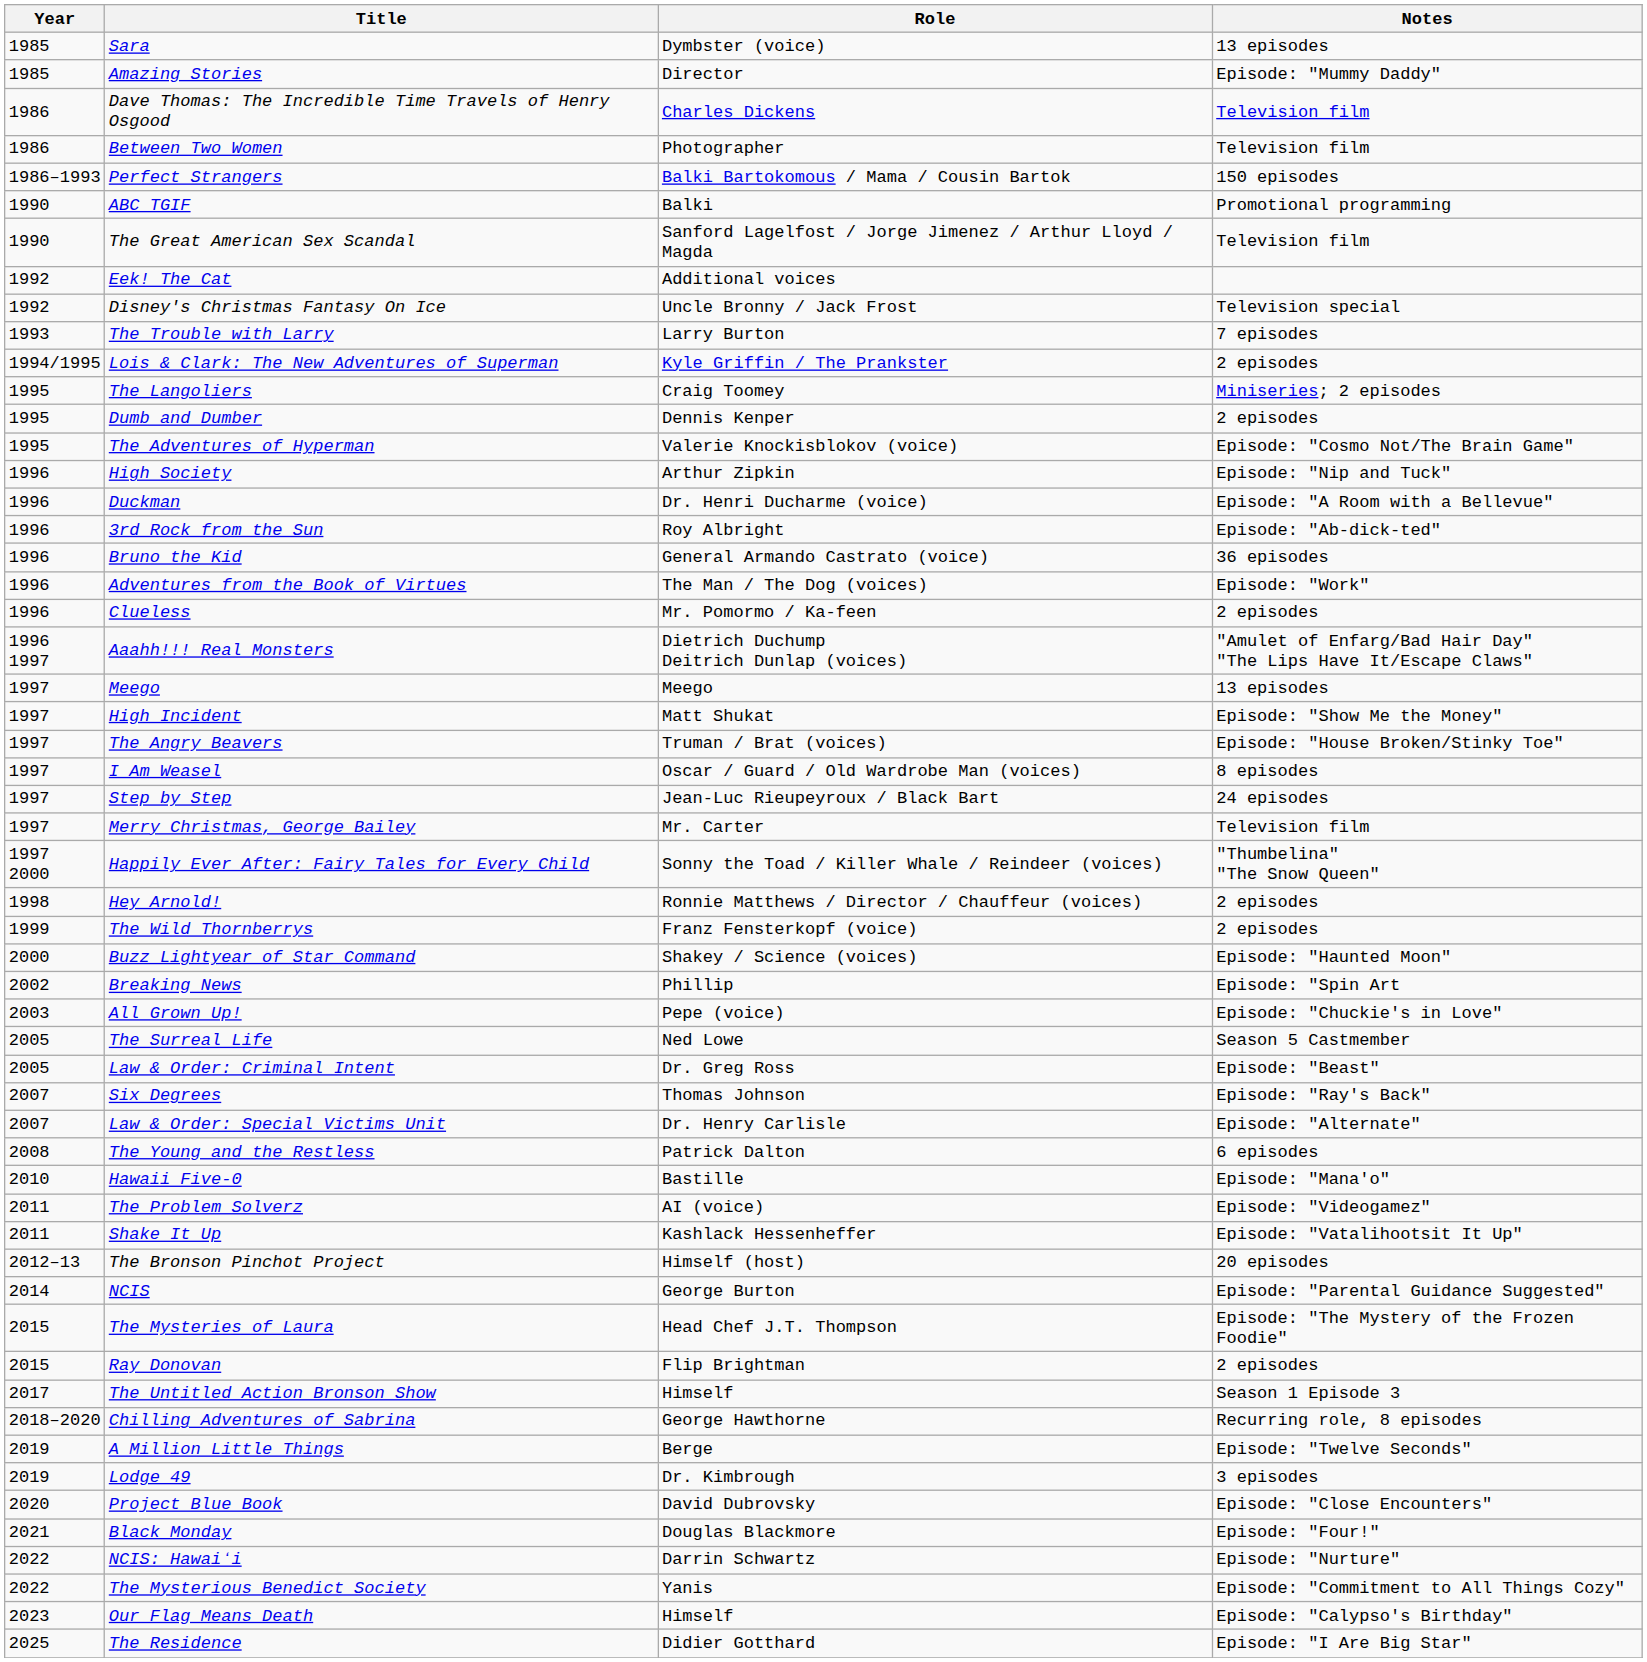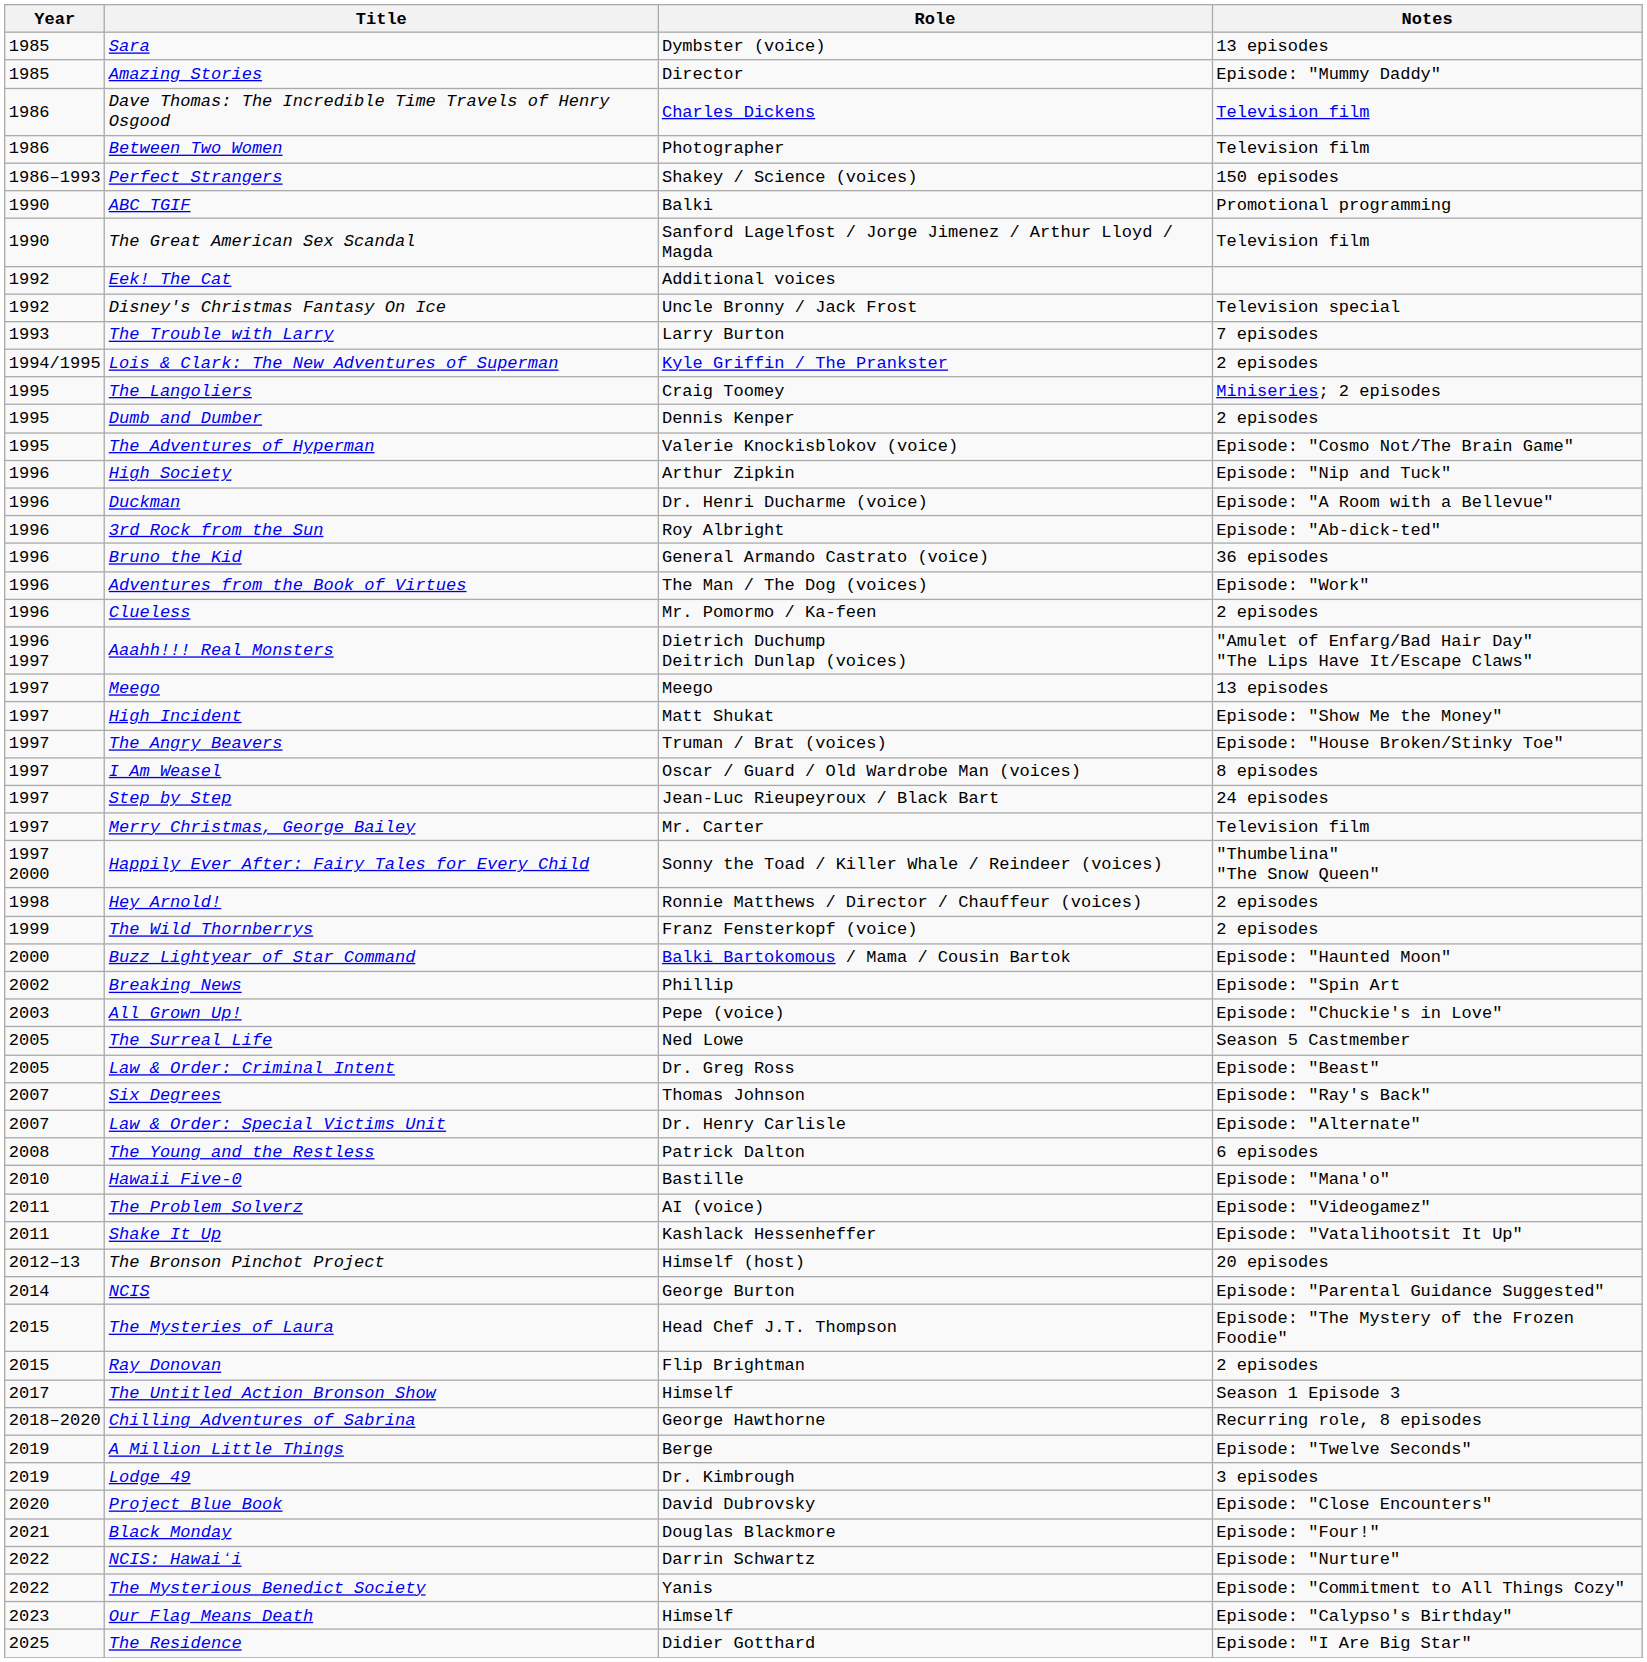(866, 177) Balki Bartokomous / Mama / Cousin Bartok -> (790, 177) Shakey / Science (voices)
(790, 958) Shakey / Science (voices) -> (866, 958) Balki Bartokomous / Mama / Cousin Bartok
